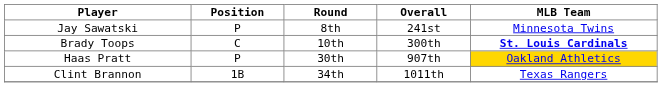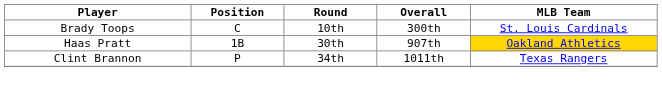- row: (98, 28)
(564, 43) bold -> (564, 28) normal
(237, 59) P -> (237, 43) 1B
(237, 74) 1B -> (237, 59) P
